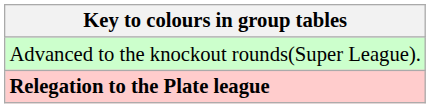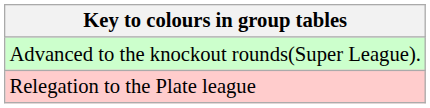(140, 86) bold -> (133, 86) normal
